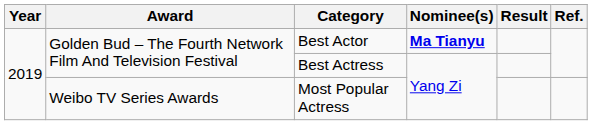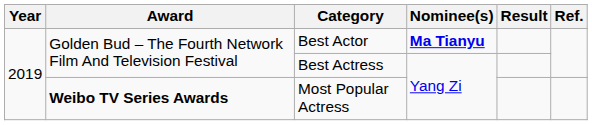(134, 98) normal -> (139, 98) bold
